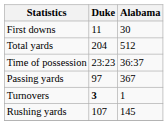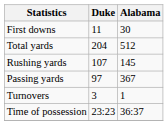rows swapped: (37, 112) <-> (47, 62)
(94, 95) bold -> (94, 95) normal
